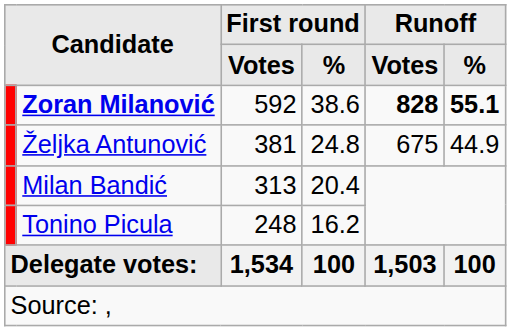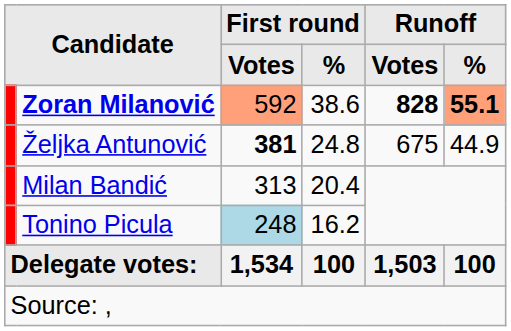(275, 104) no background -> (275, 104) lightsalmon background
(475, 104) no background -> (475, 104) lightsalmon background
(275, 144) normal -> (275, 144) bold
(275, 225) no background -> (275, 225) lightblue background
